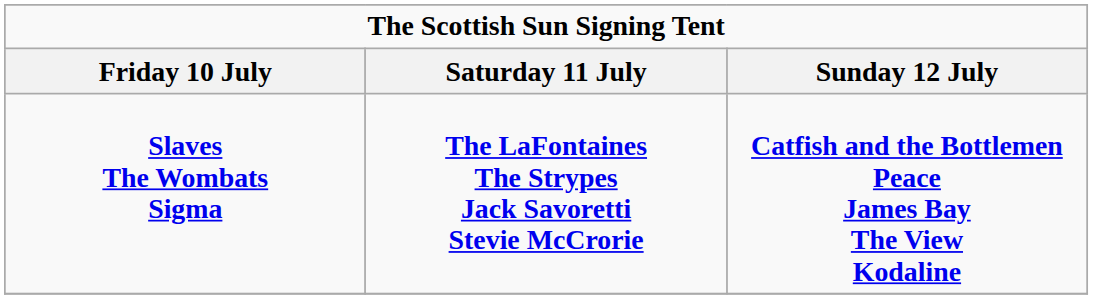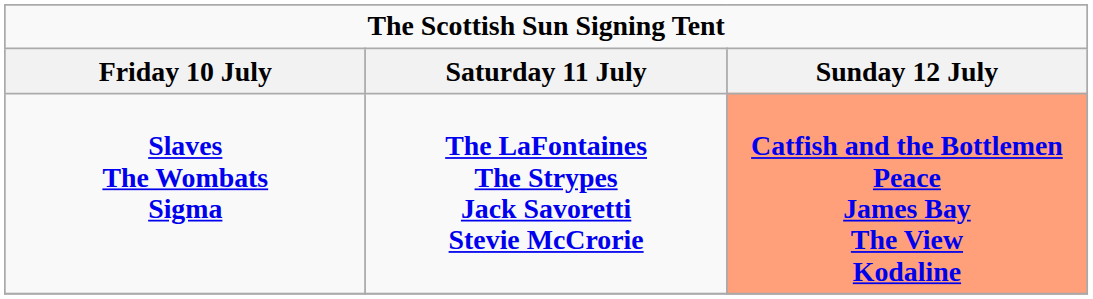(907, 208) no background -> (907, 208) lightsalmon background
